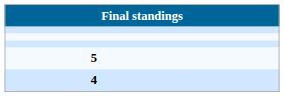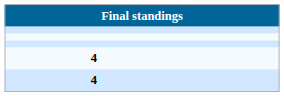(94, 58) 5 -> (94, 58) 4
